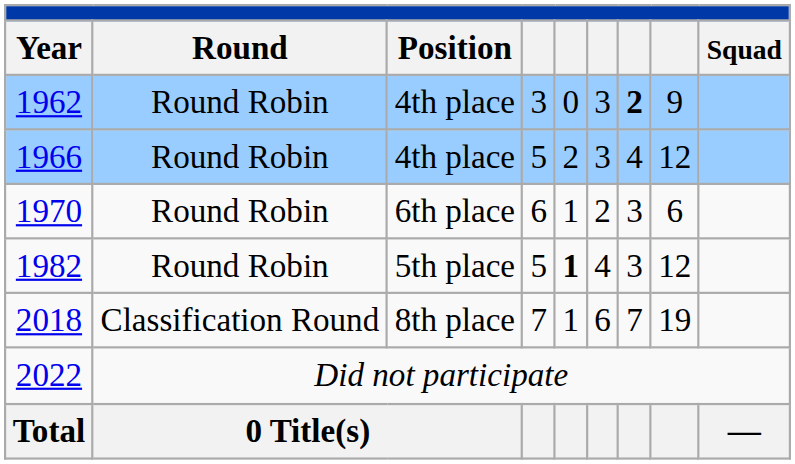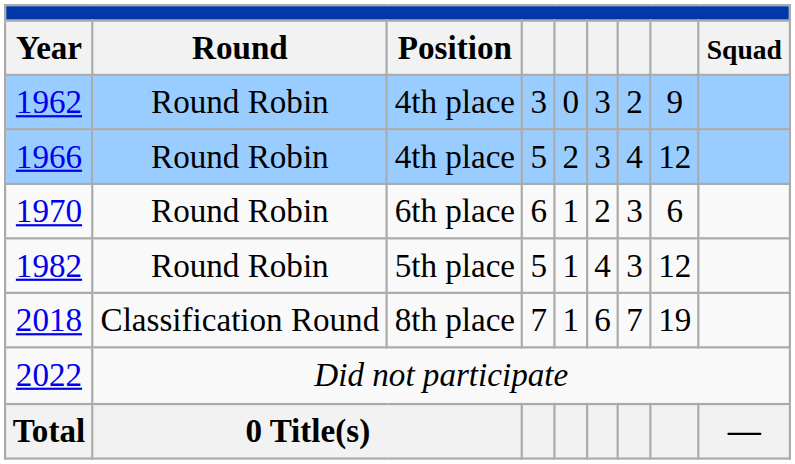(635, 102) bold -> (635, 102) normal
(571, 265) bold -> (571, 265) normal
